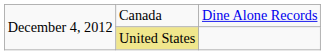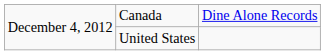(157, 38) khaki background -> (157, 38) no background
